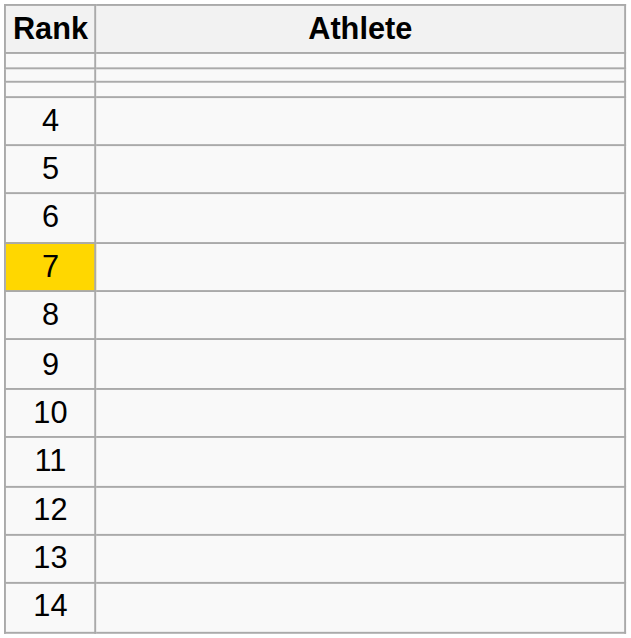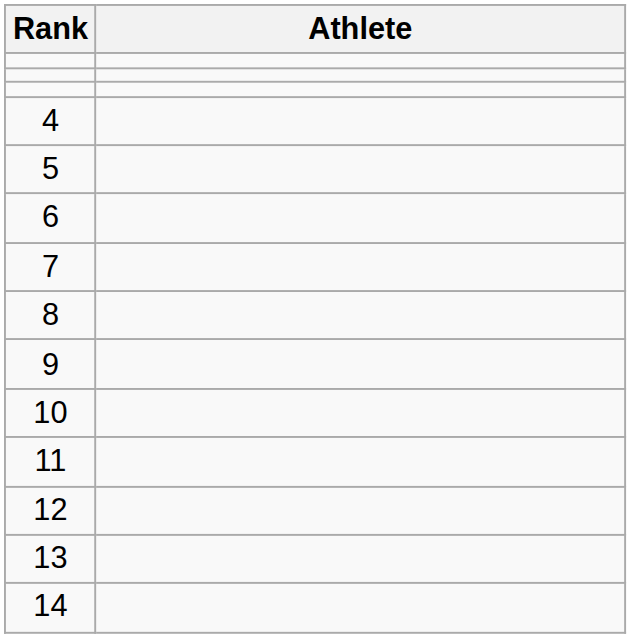(50, 266) gold background -> (50, 266) no background
